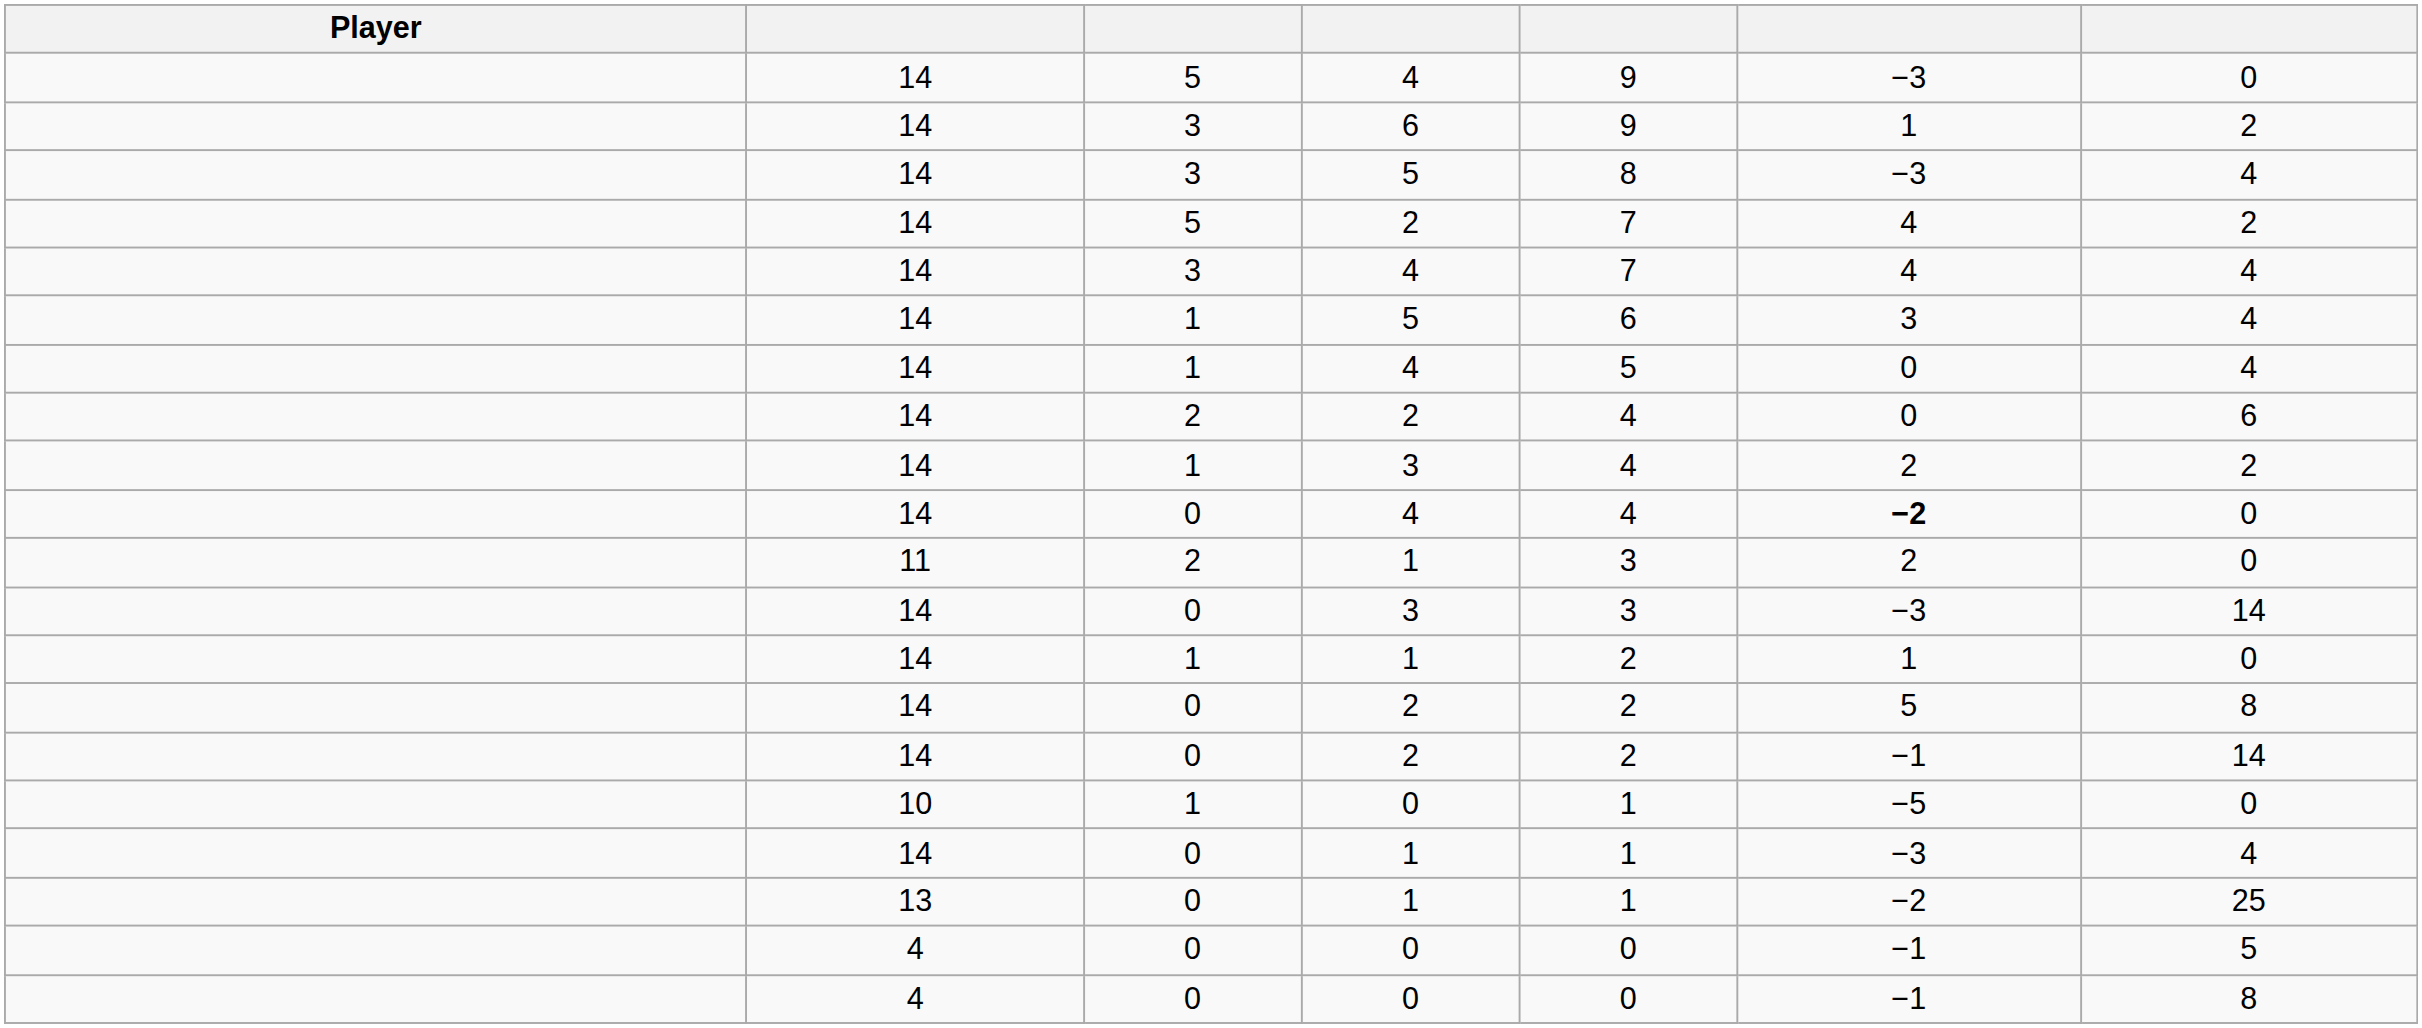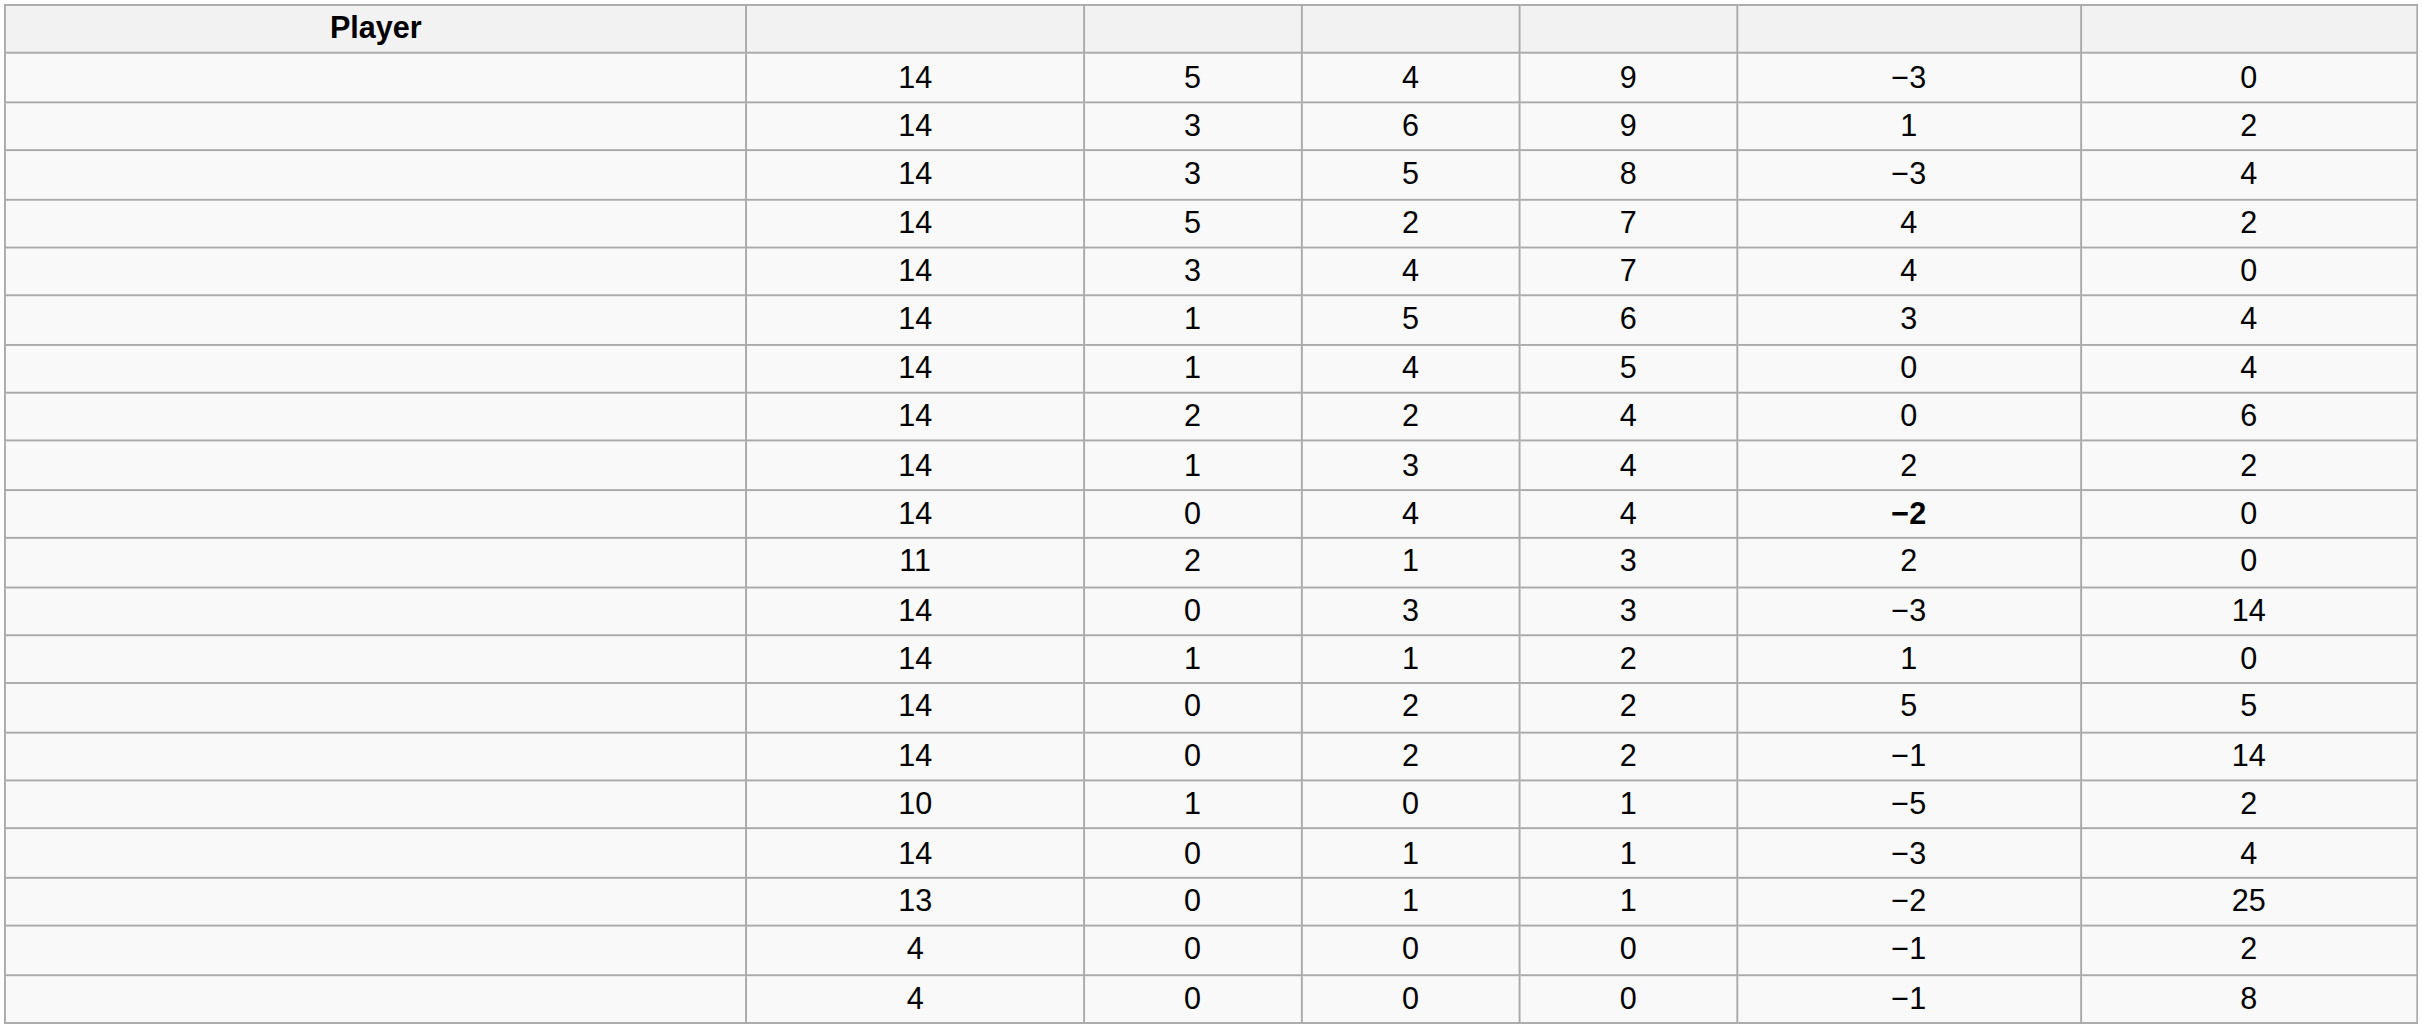(2249, 271) 4 -> (2249, 271) 0
(2249, 707) 8 -> (2249, 707) 5
(2249, 804) 0 -> (2249, 804) 2
(2249, 949) 5 -> (2249, 949) 2
